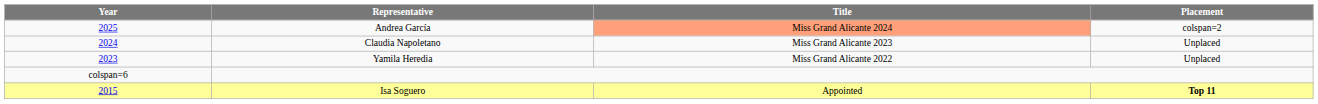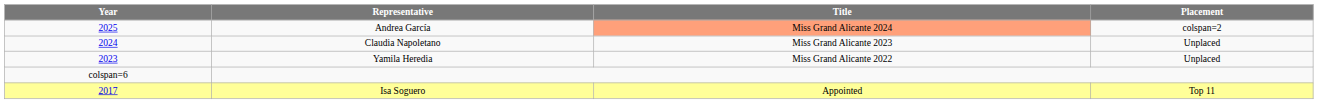(108, 91) 2015 -> (108, 91) 2017
(1202, 91) bold -> (1202, 91) normal
